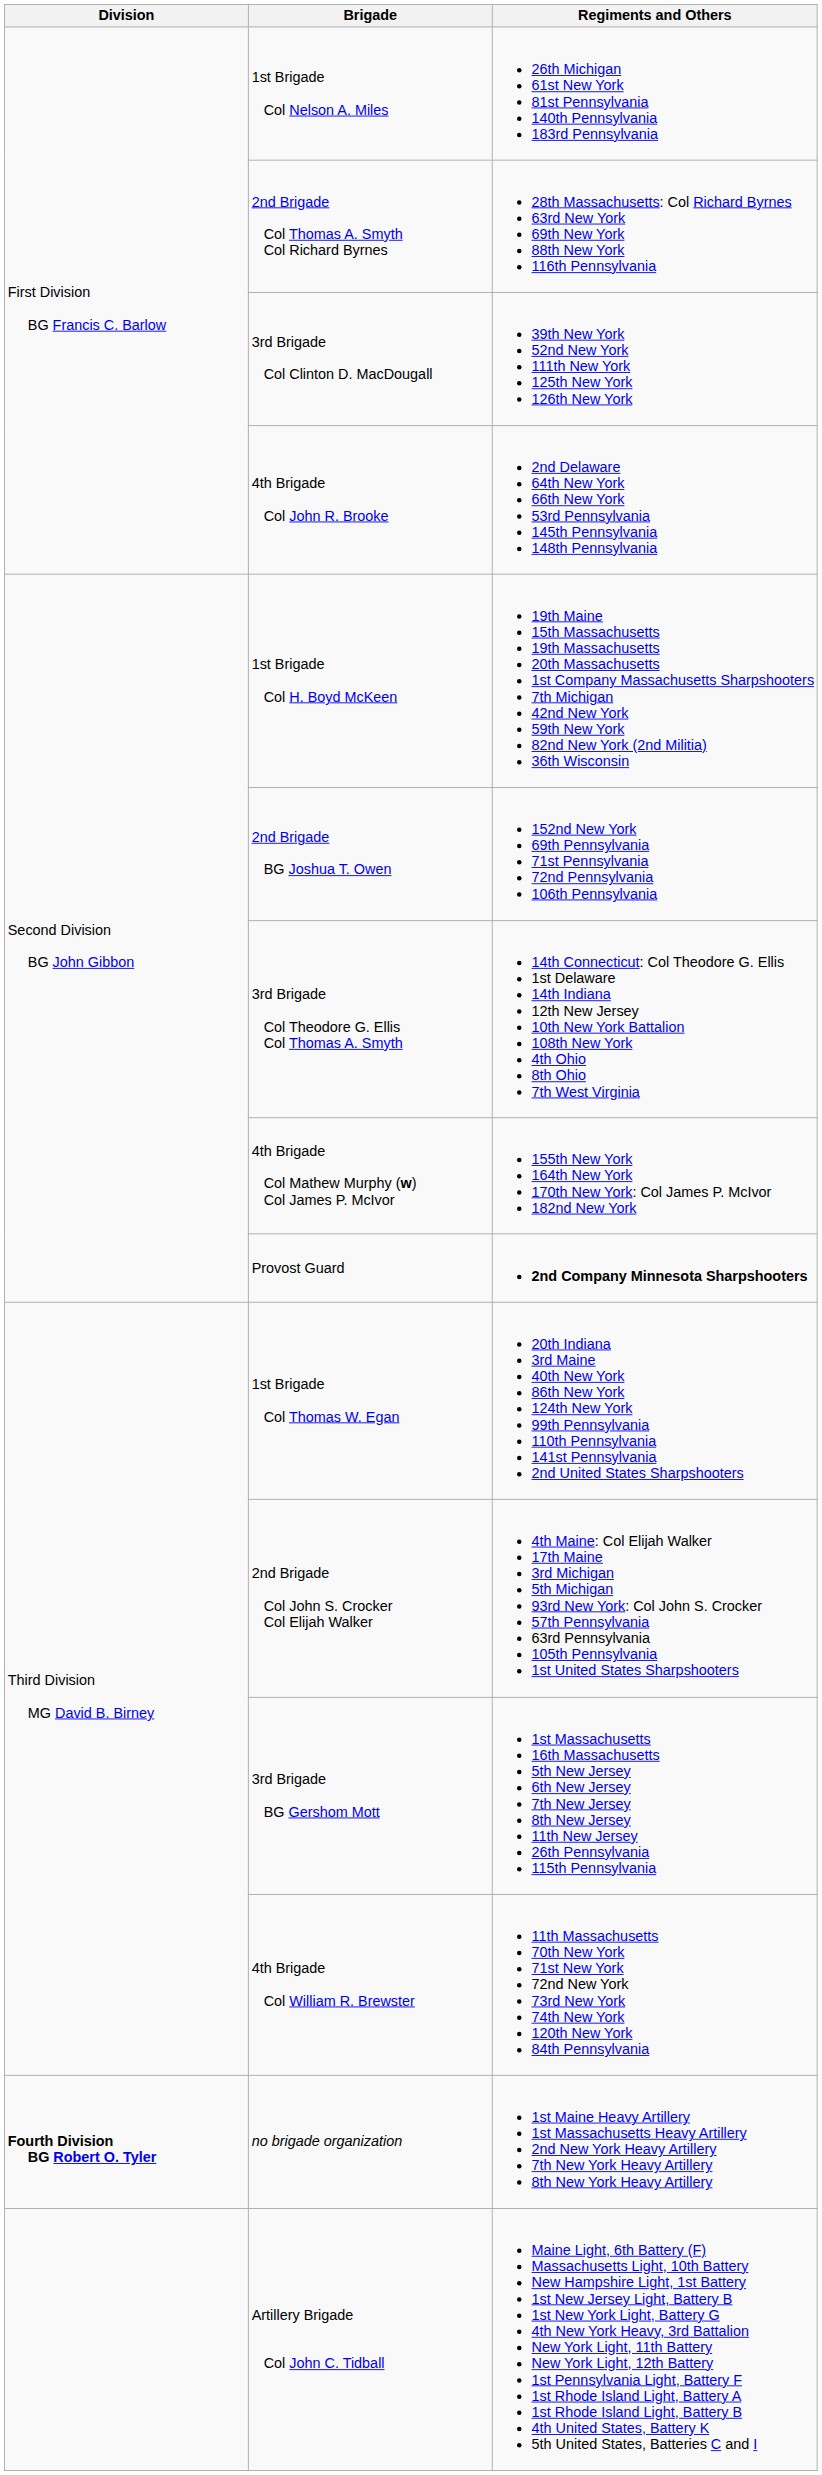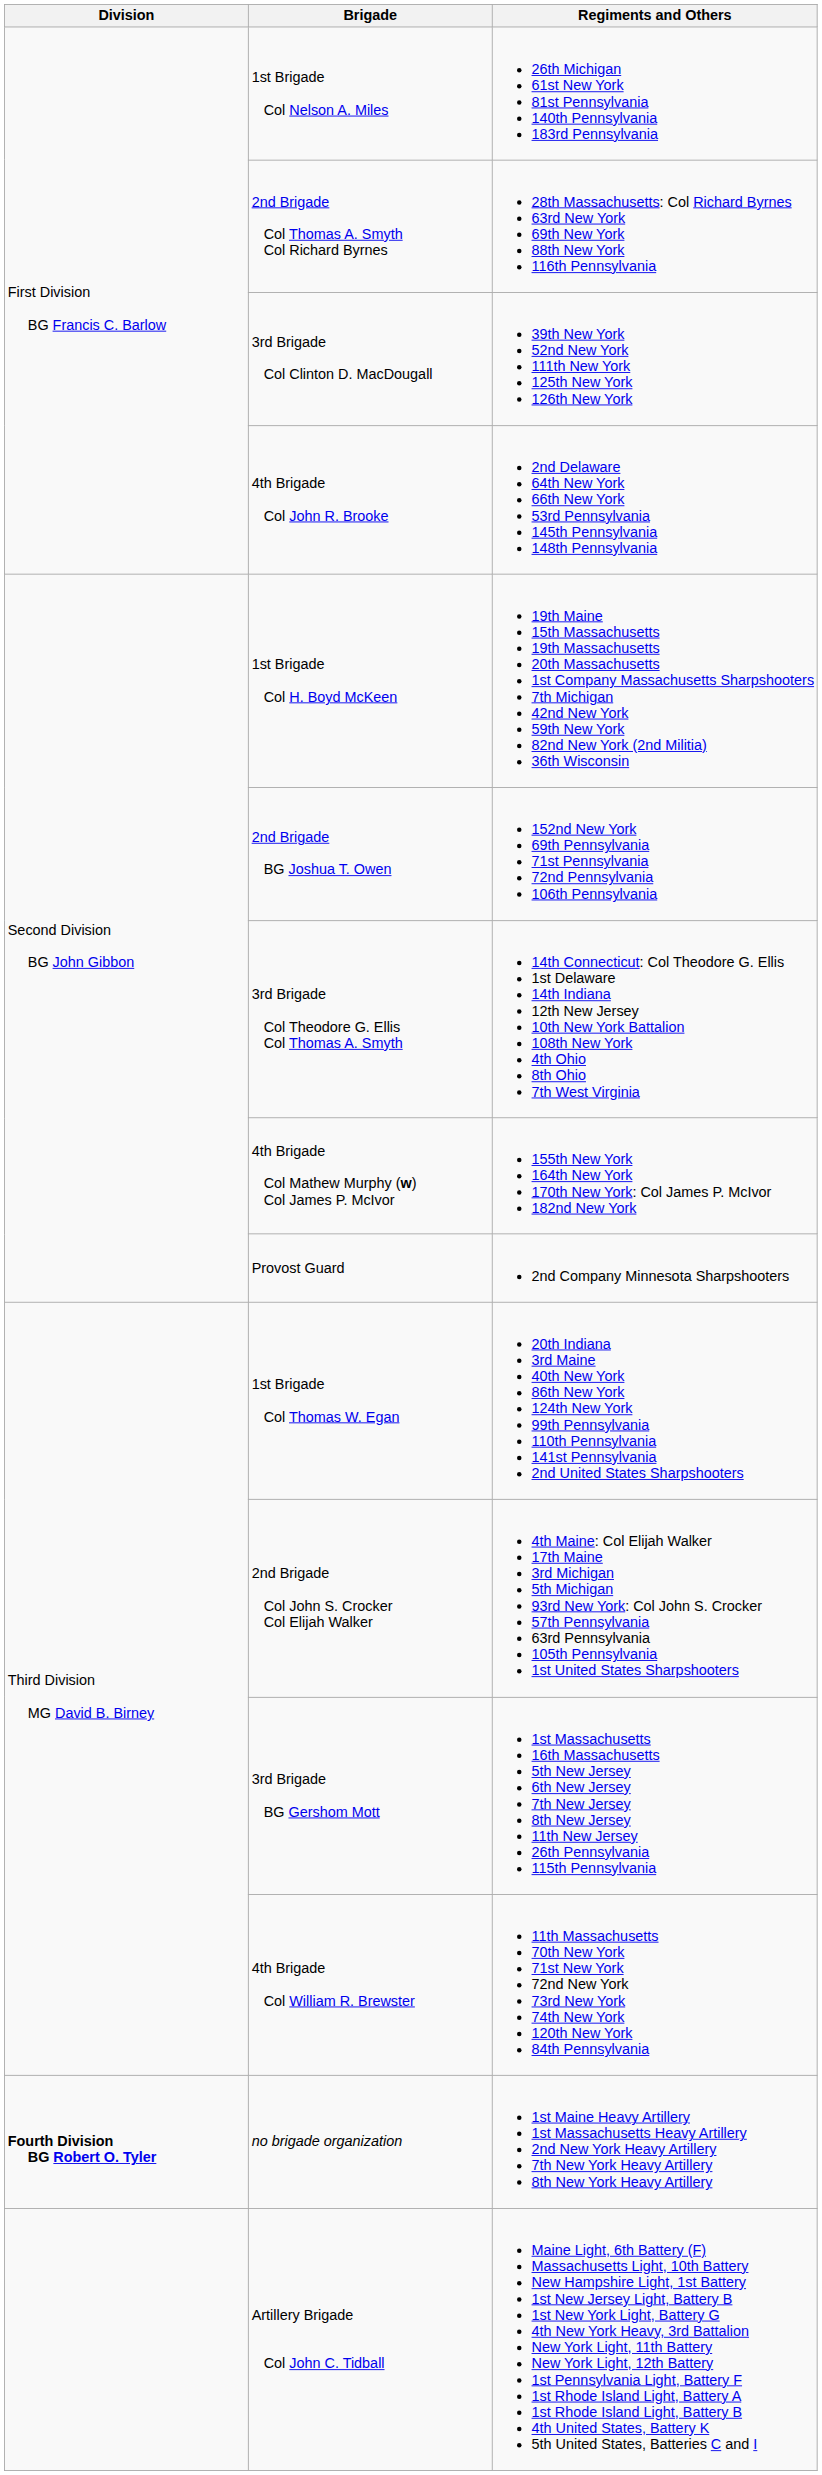(655, 1276) bold -> (655, 1276) normal
